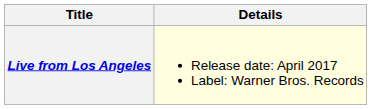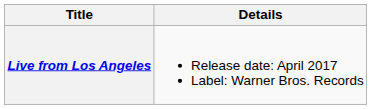(261, 73) lightyellow background -> (261, 73) no background
